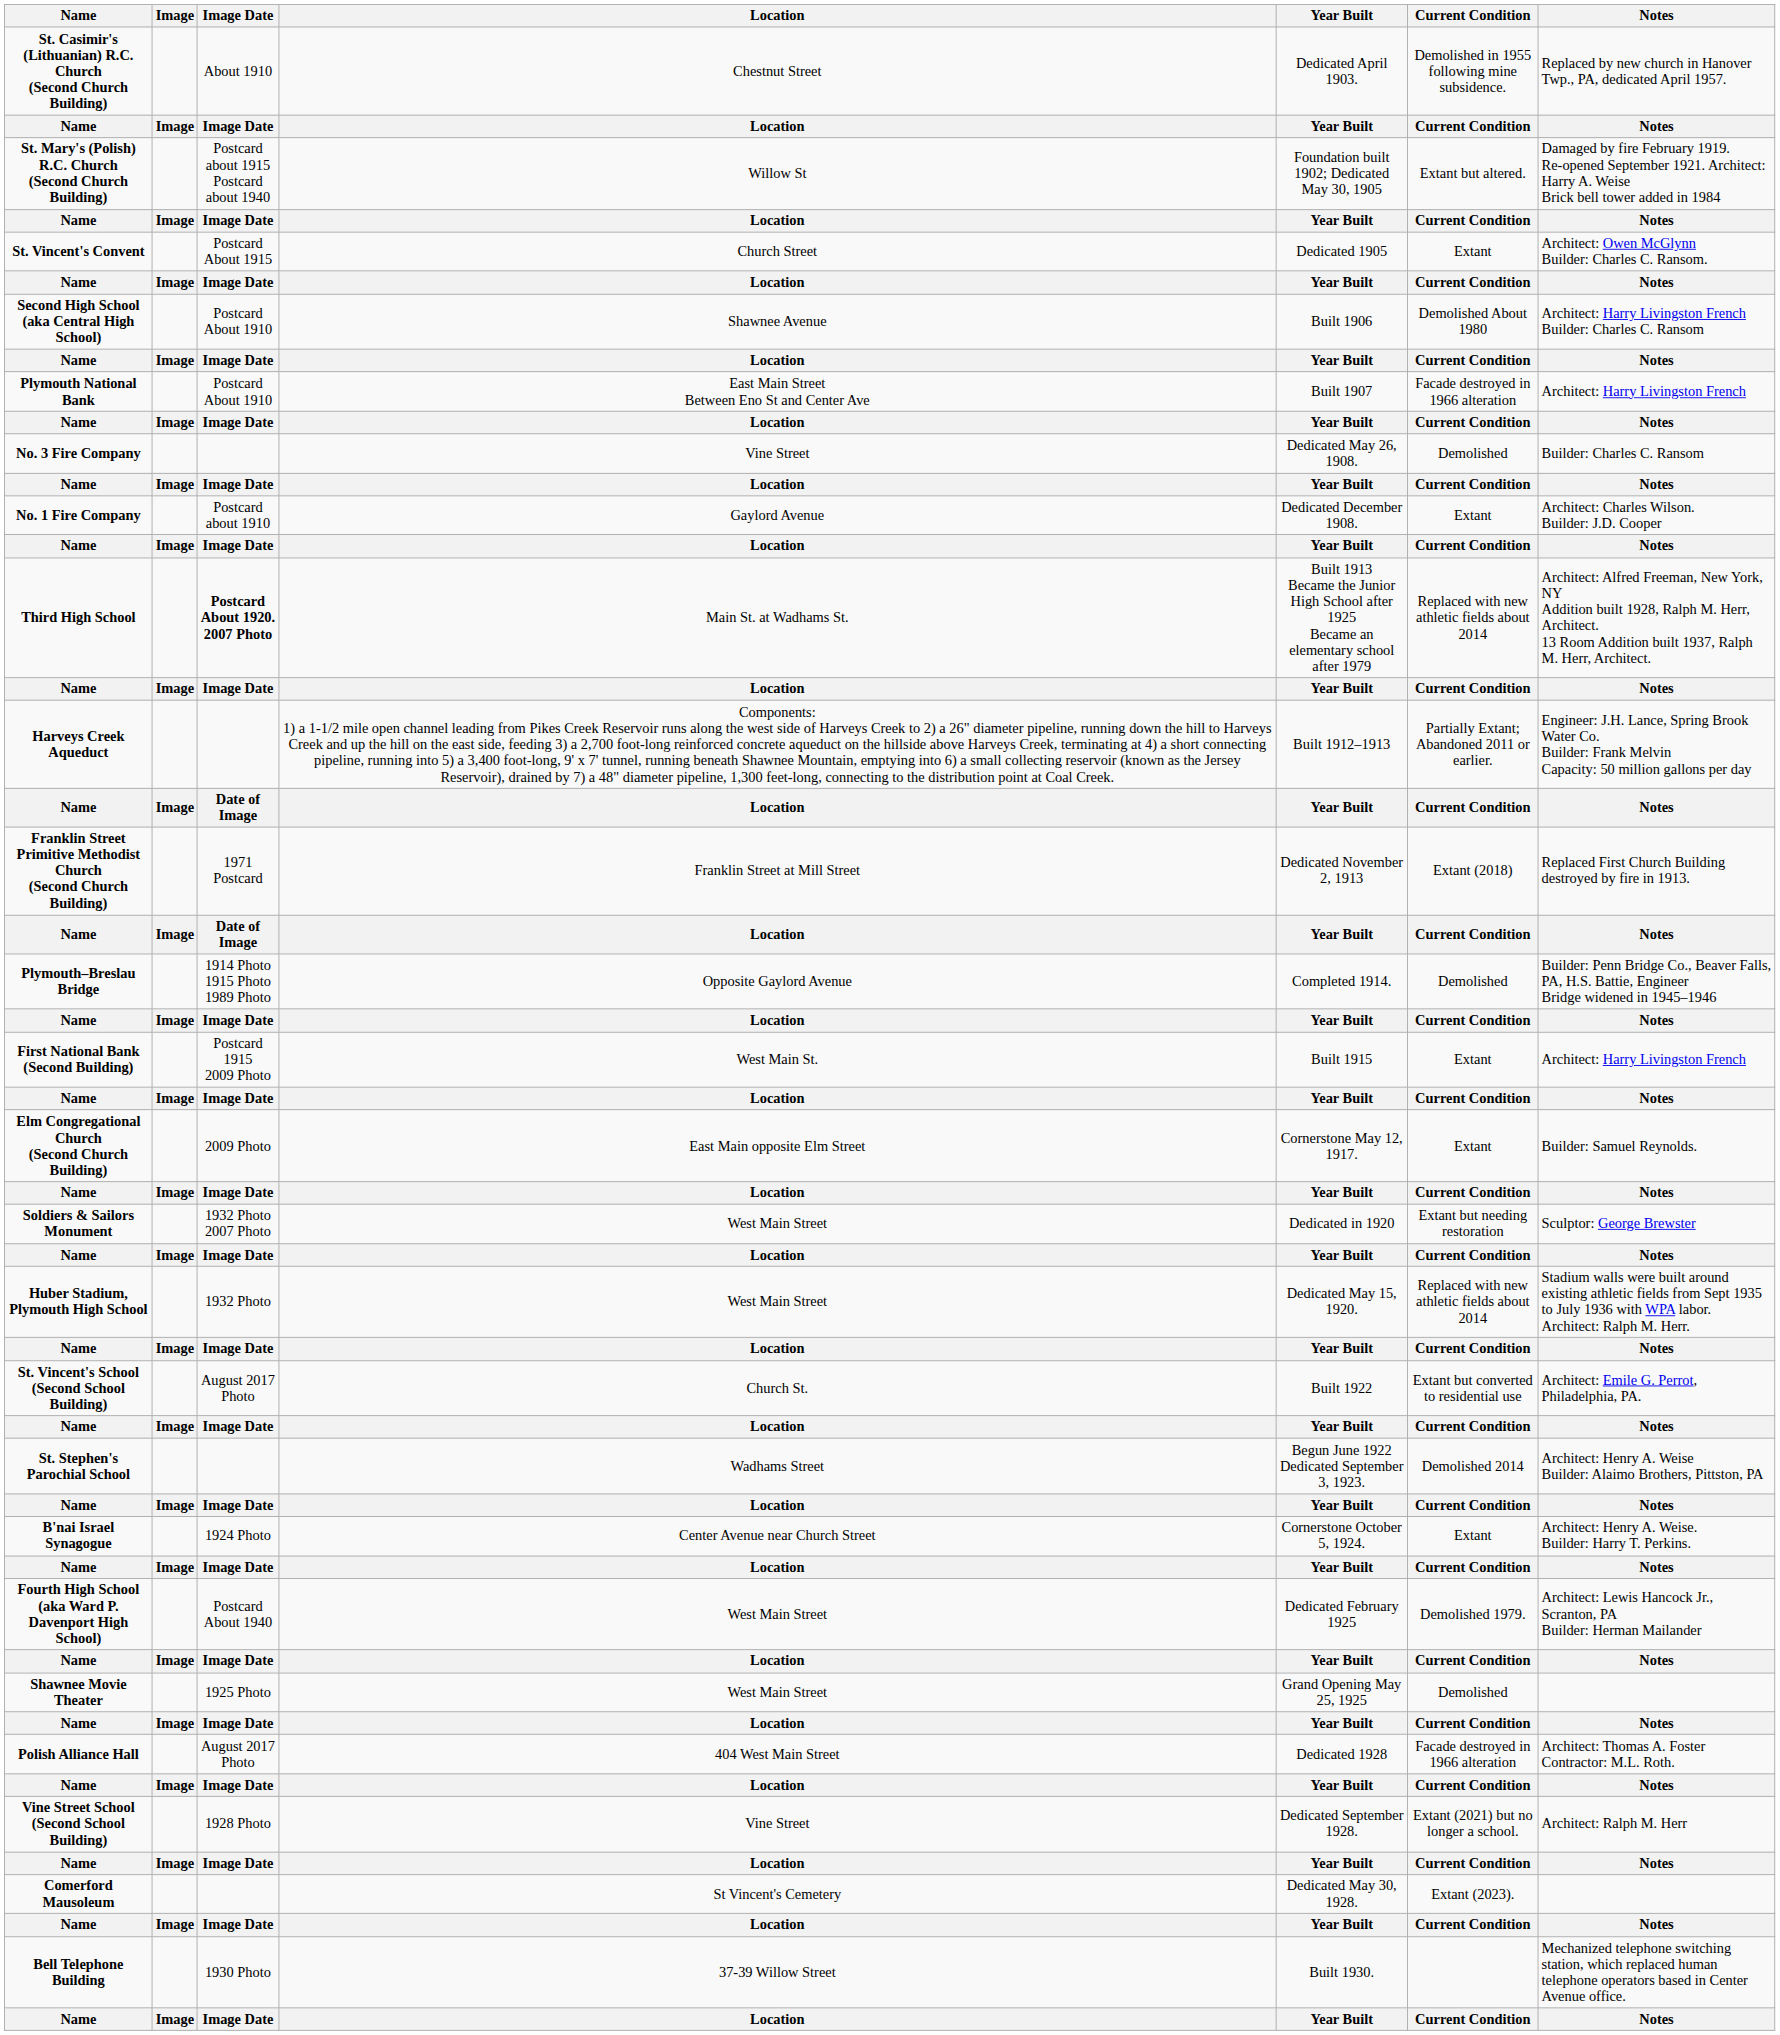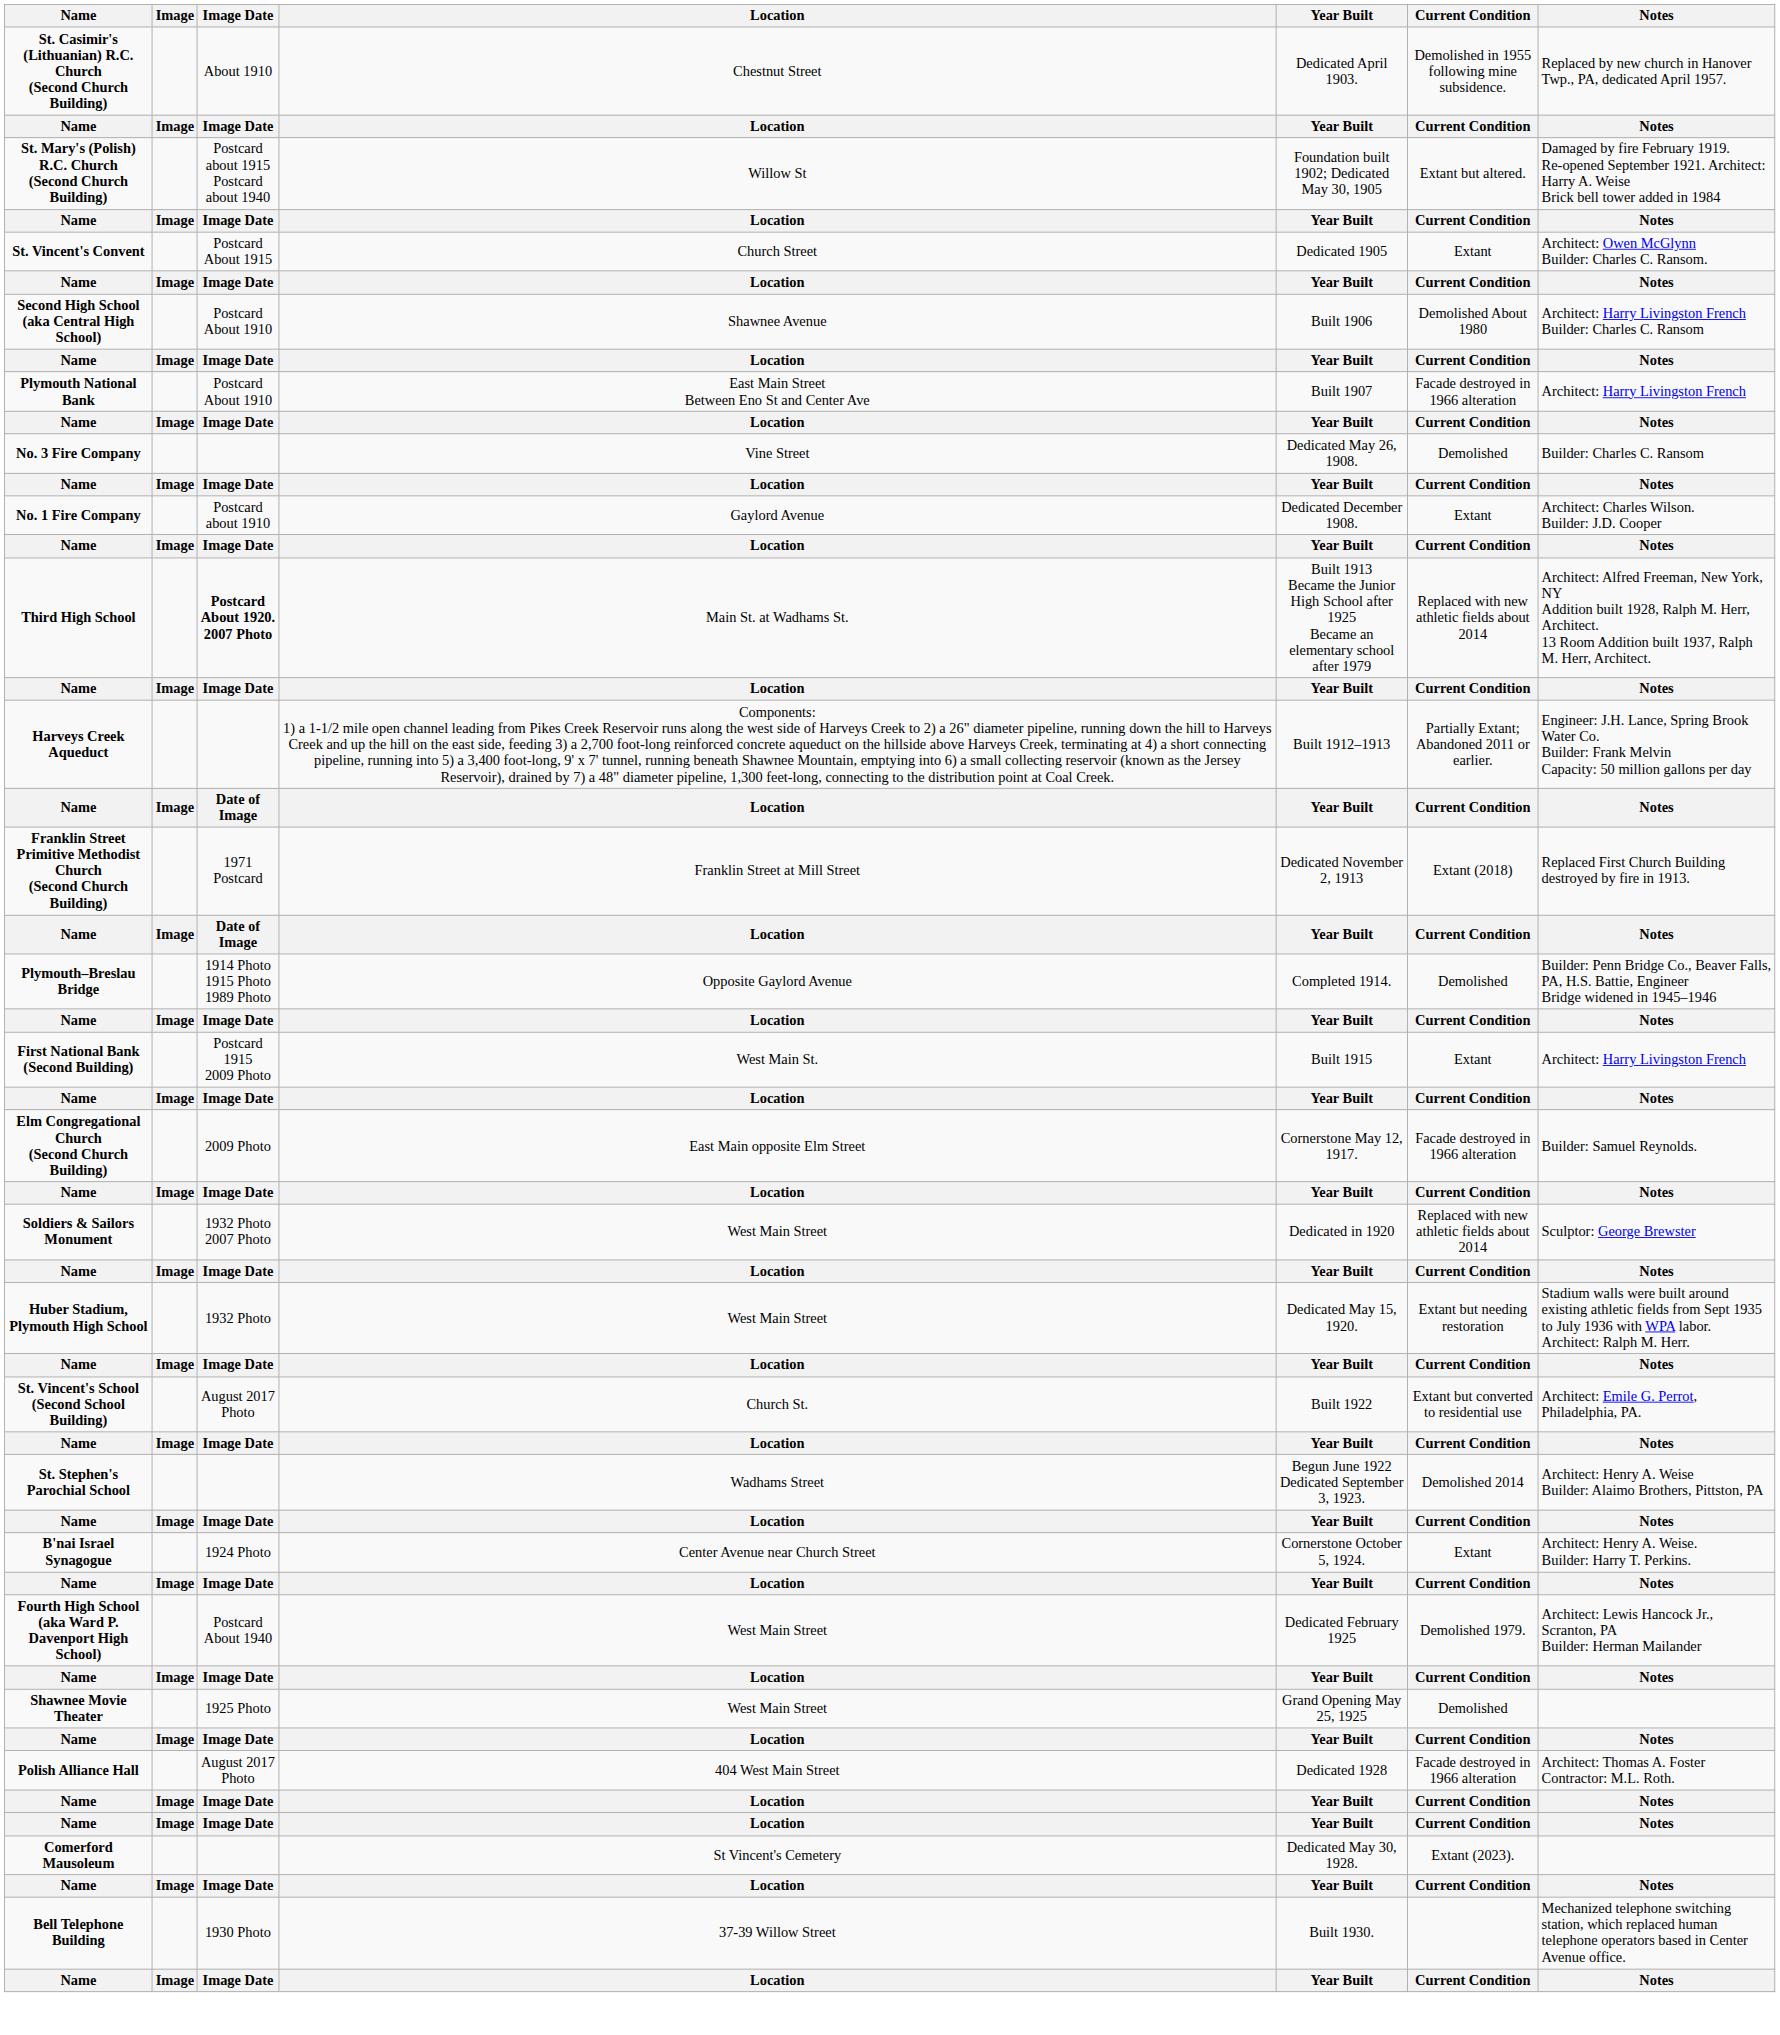(1473, 1145) Extant -> (1473, 1145) Facade destroyed in 1966 alteration
(1473, 1223) Extant but needing restoration -> (1473, 1231) Replaced with new athletic fields about 2014
(1473, 1301) Replaced with new athletic fields about 2014 -> (1473, 1318) Extant but needing restoration
- row: (78, 1824)
